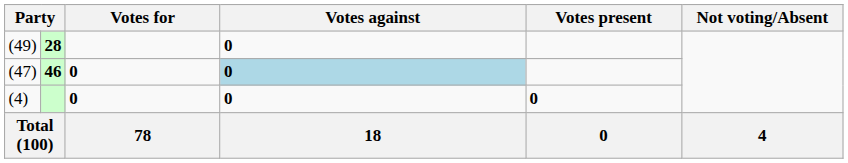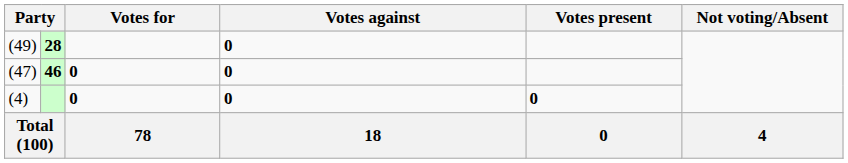(228, 71) lightblue background -> (228, 71) no background
